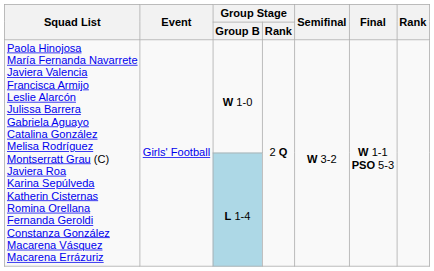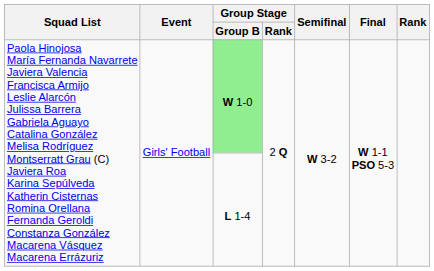(238, 103) no background -> (238, 103) lightgreen background
(238, 216) lightblue background -> (238, 216) no background
